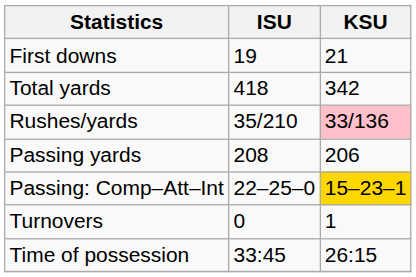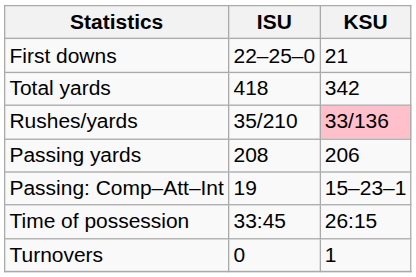(245, 55) 19 -> (274, 55) 22–25–0
(274, 188) 22–25–0 -> (245, 188) 19
(366, 188) gold background -> (366, 188) no background
rows swapped: (56, 221) <-> (99, 254)
